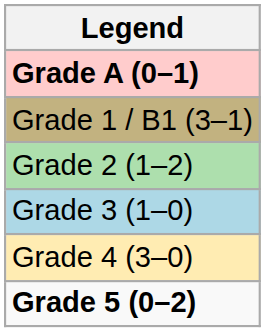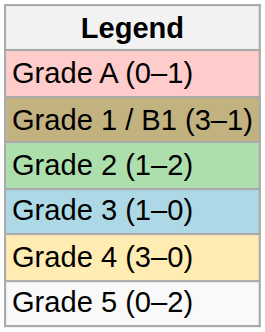(105, 73) bold -> (103, 73) normal
(104, 303) bold -> (103, 303) normal
